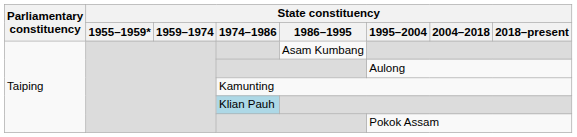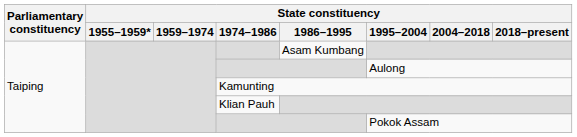(247, 104) lightblue background -> (247, 104) no background
